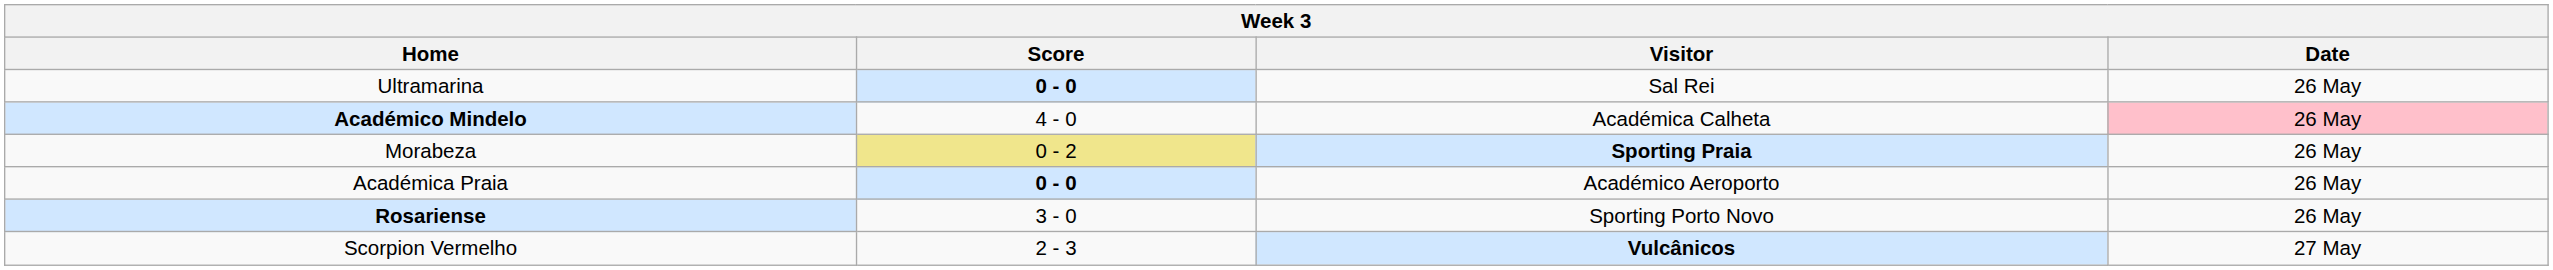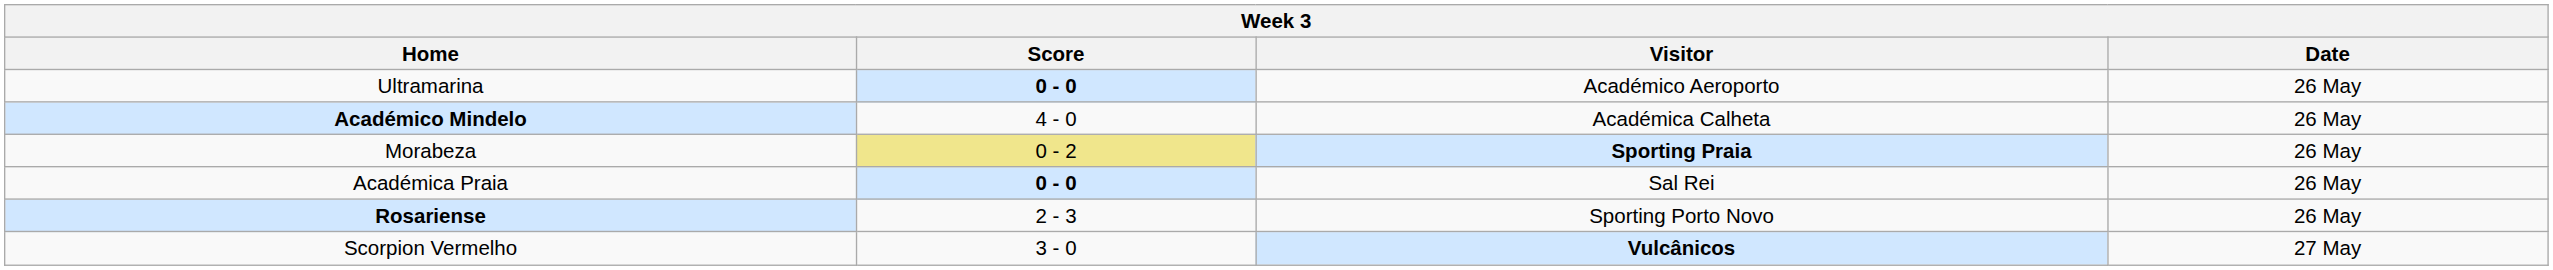(1682, 86) Sal Rei -> (1682, 86) Académico Aeroporto
(2328, 119) pink background -> (2328, 119) no background
(1682, 184) Académico Aeroporto -> (1682, 184) Sal Rei
(1056, 216) 3 - 0 -> (1056, 216) 2 - 3
(1056, 248) 2 - 3 -> (1056, 248) 3 - 0
